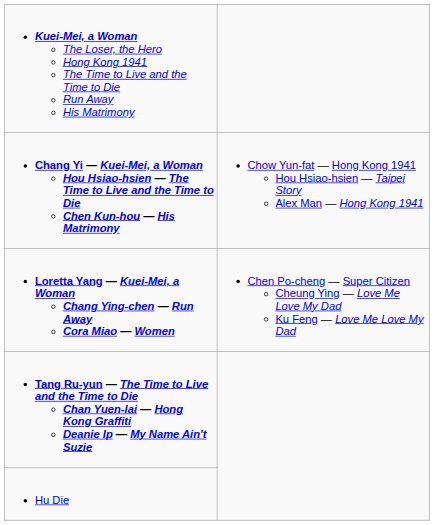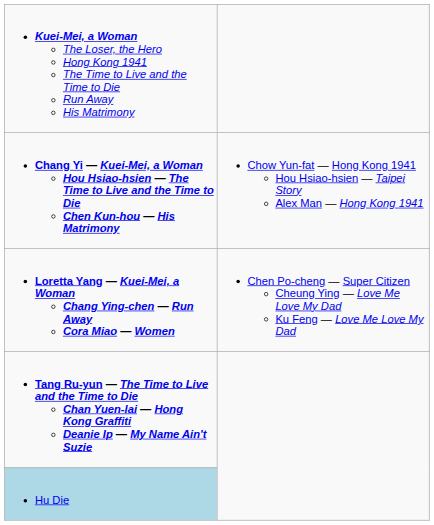(111, 500) no background -> (111, 500) lightblue background
